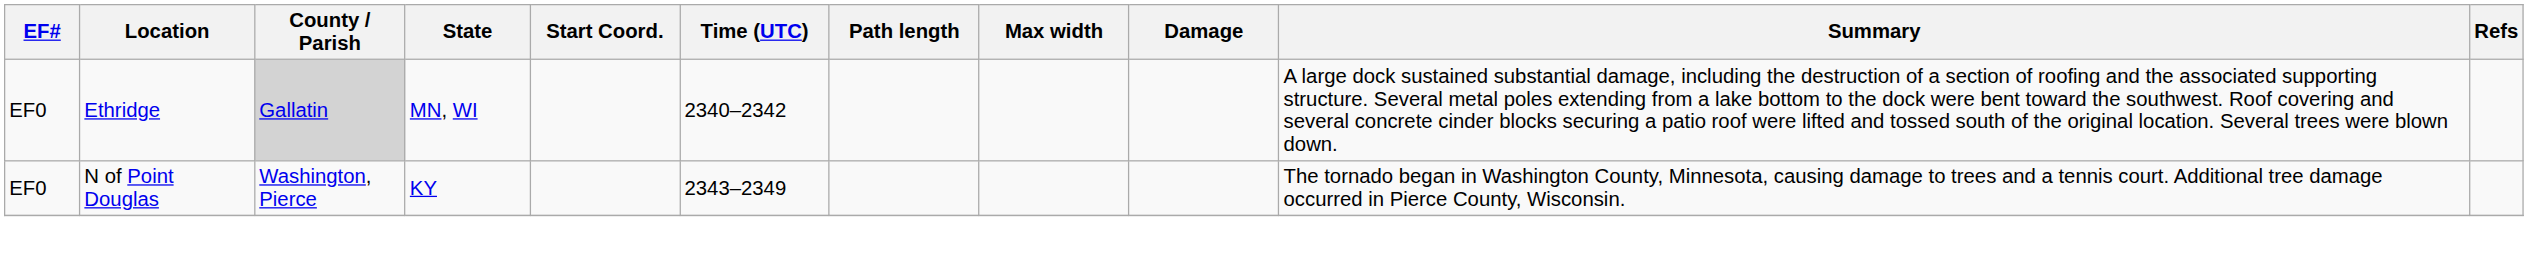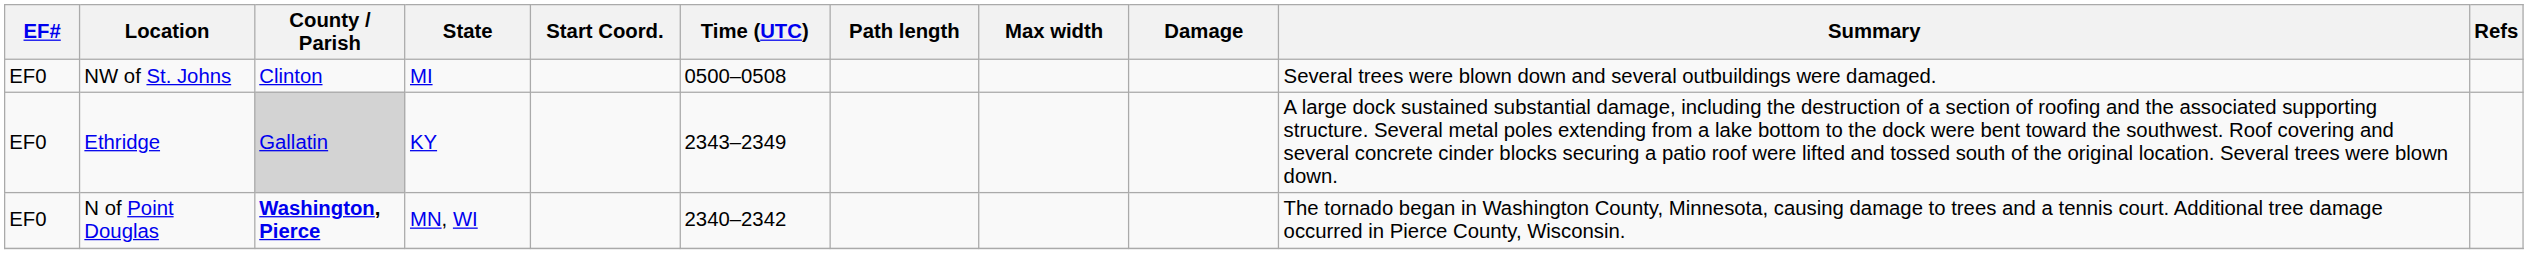+ row: (158, 75)
(444, 109) MN, WI -> (424, 142) KY
(735, 109) 2340–2342 -> (735, 142) 2343–2349
(315, 187) normal -> (320, 220) bold
(423, 187) KY -> (444, 220) MN, WI
(735, 187) 2343–2349 -> (735, 220) 2340–2342
